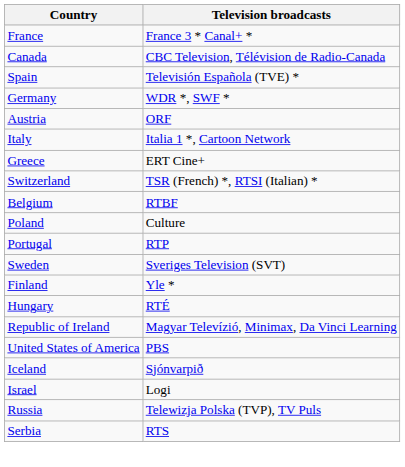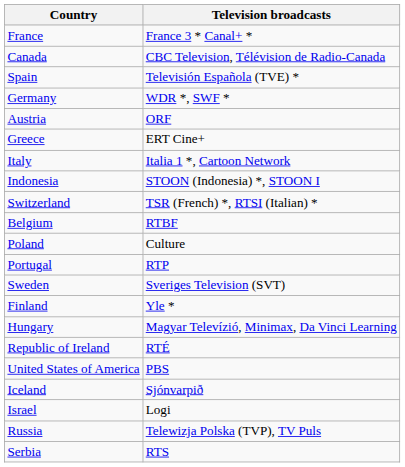rows swapped: (19, 139) <-> (26, 160)
+ row: (33, 181)
(158, 306) RTÉ -> (271, 327) Magyar Televízió, Minimax, Da Vinci Learning
(271, 327) Magyar Televízió, Minimax, Da Vinci Learning -> (158, 347) RTÉ
